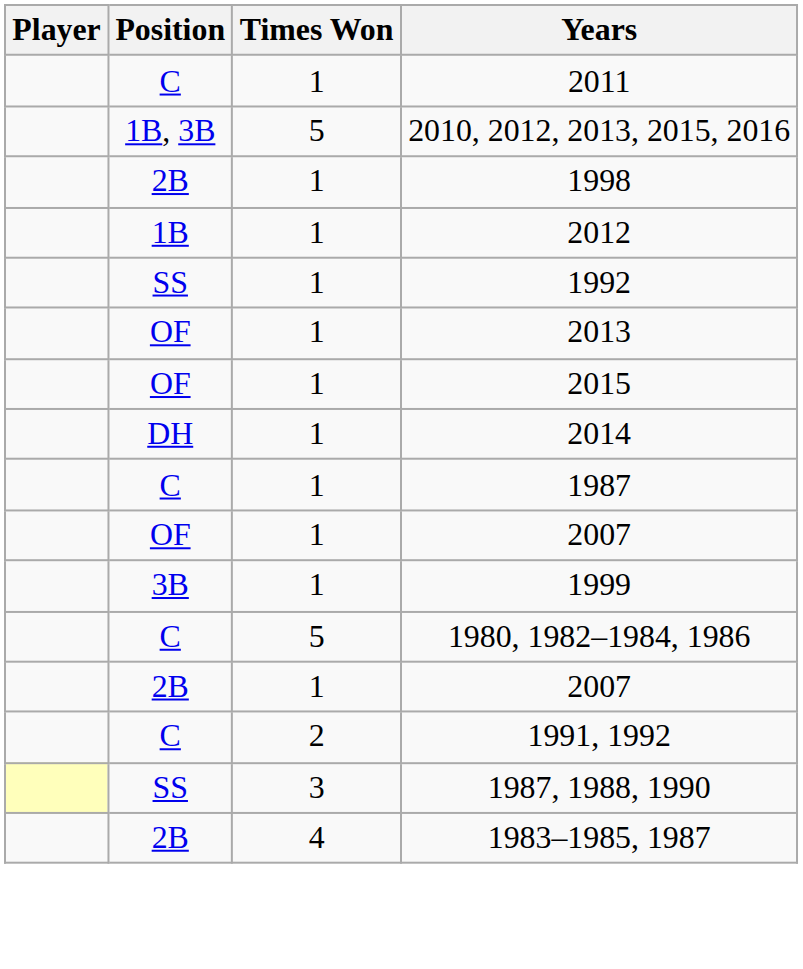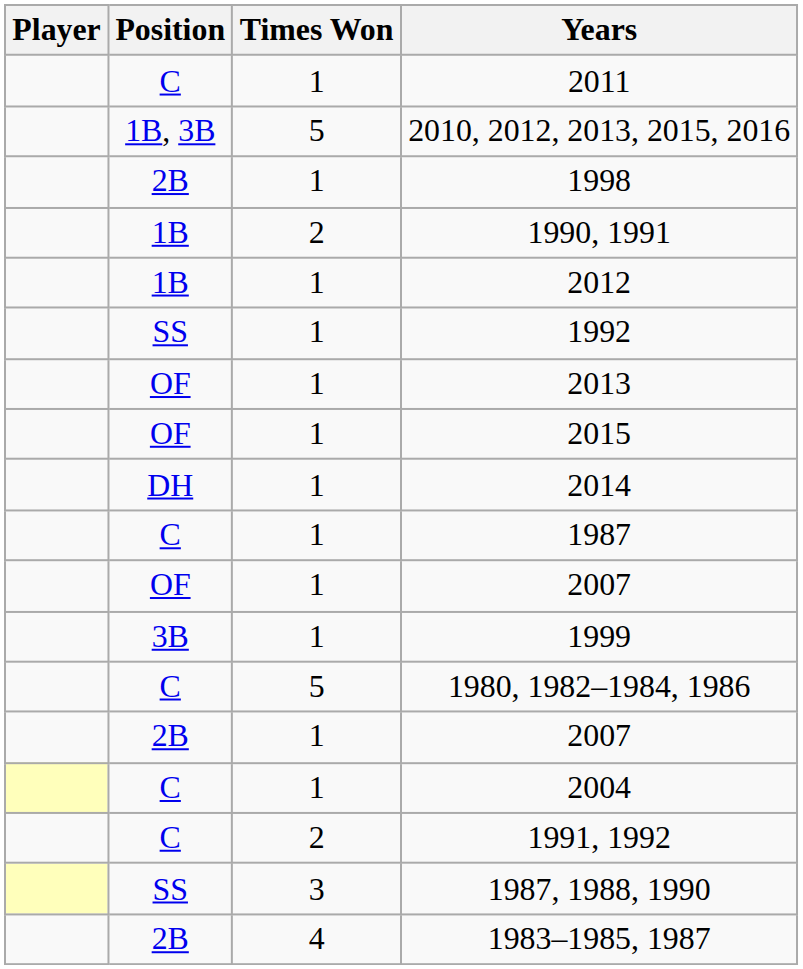+ row: (170, 231)
+ row: (170, 787)
